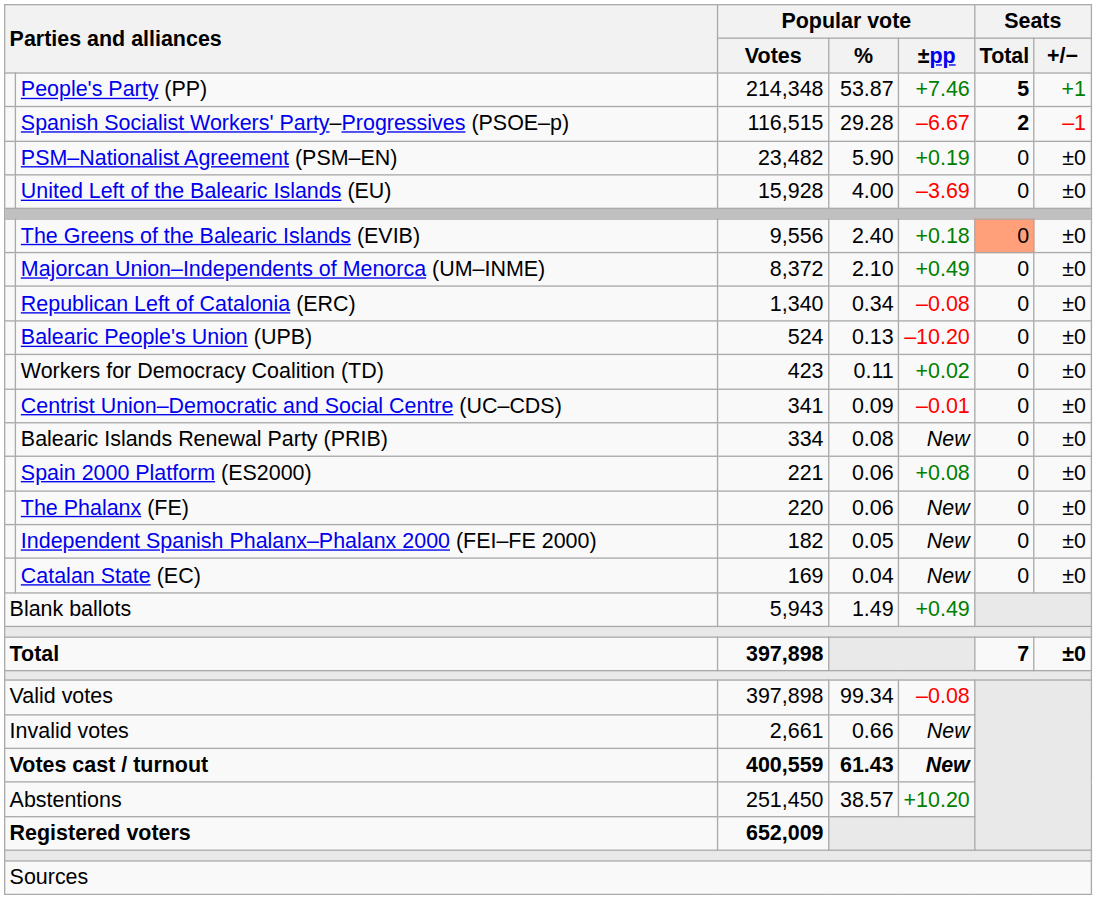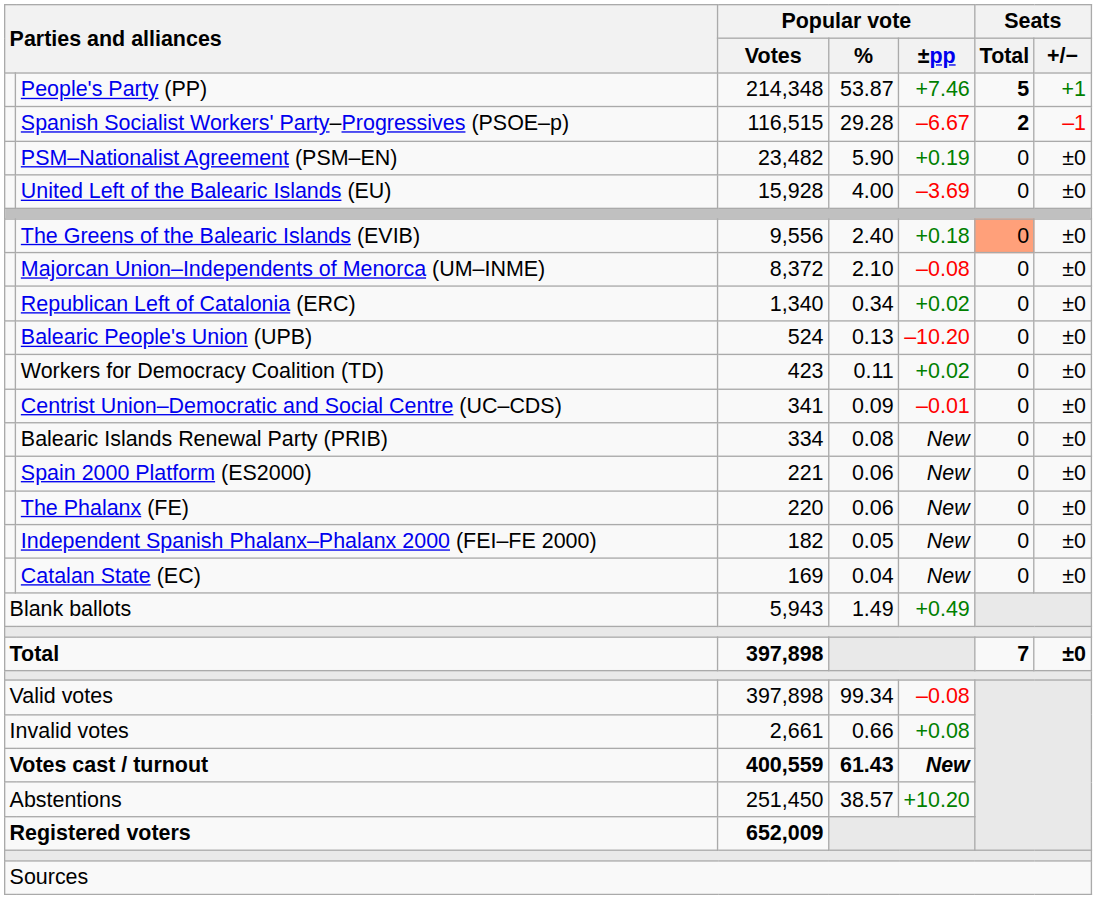(943, 269) +0.49 -> (943, 269) –0.08
(943, 303) –0.08 -> (943, 303) +0.02
(943, 473) +0.08 -> (948, 473) New
(948, 731) New -> (943, 731) +0.08
